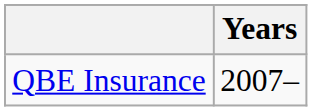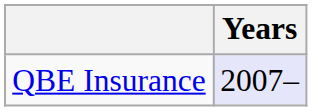(260, 79) no background -> (260, 79) lavender background
